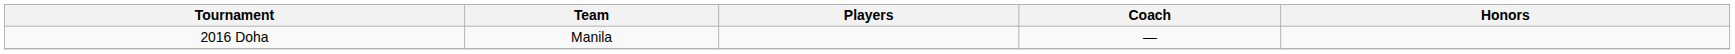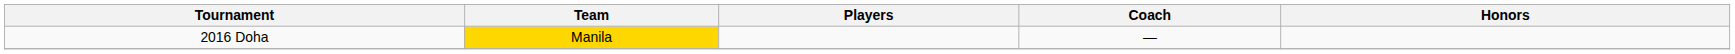(592, 37) no background -> (592, 37) gold background
